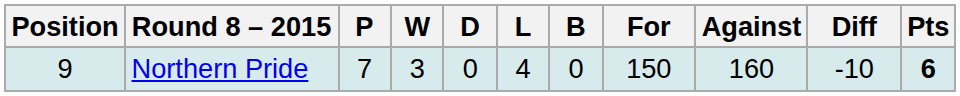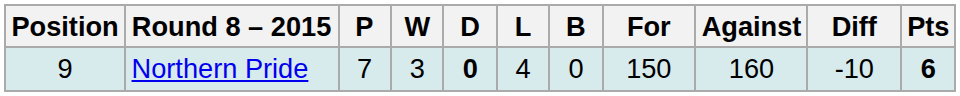(470, 69) normal -> (470, 69) bold
